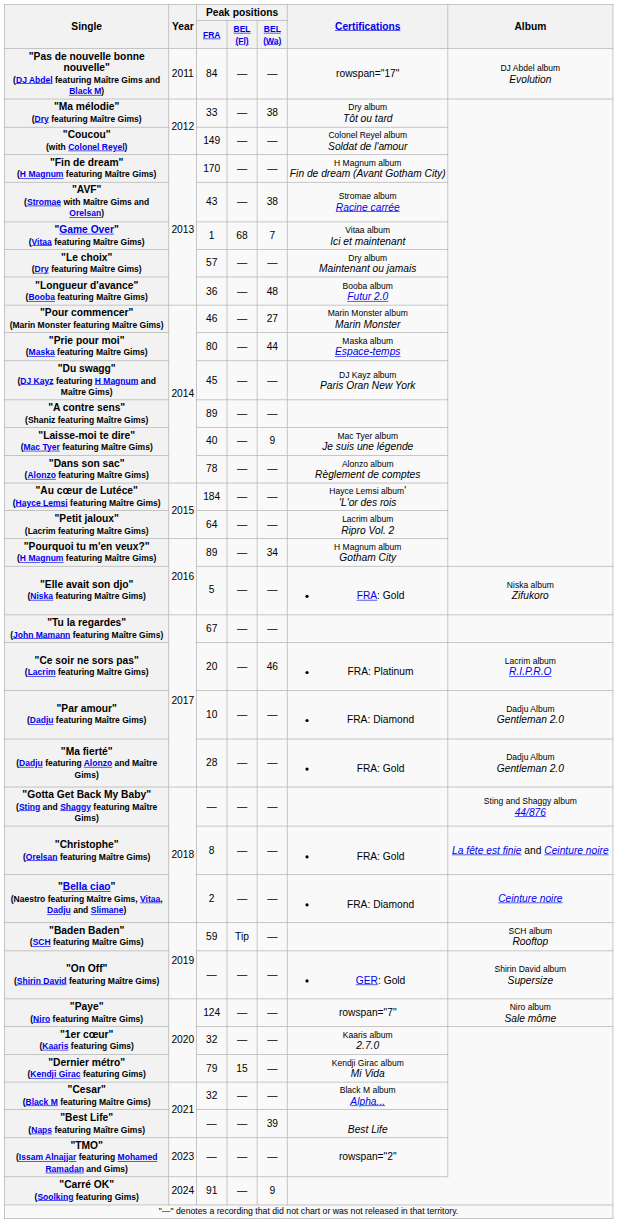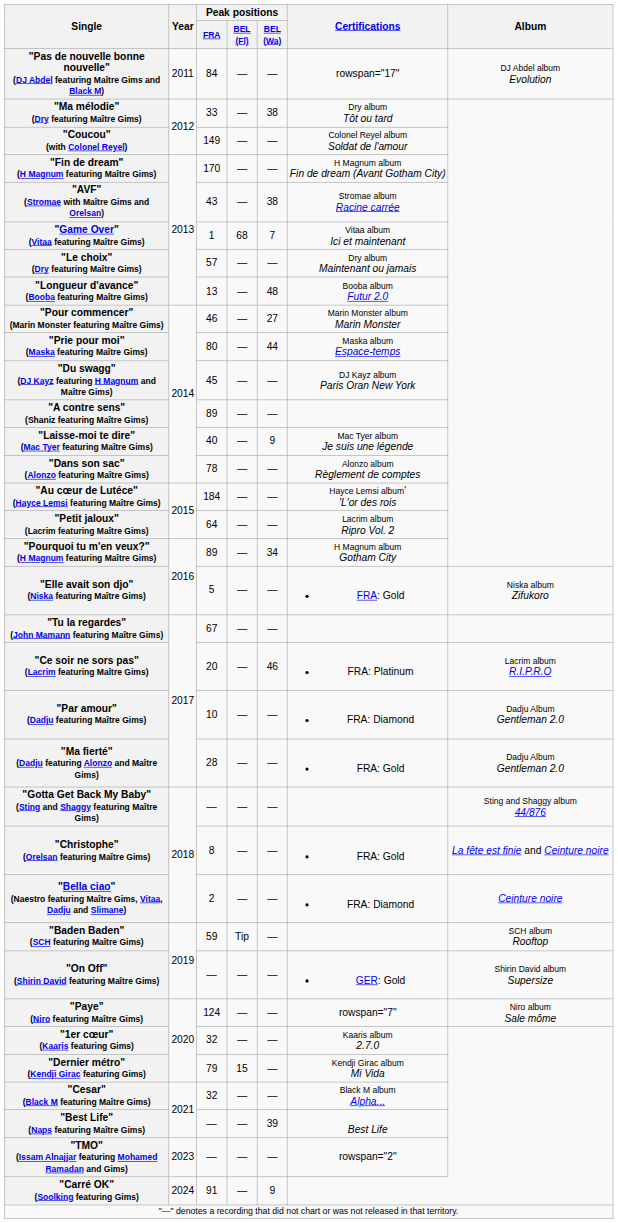(212, 291) 36 -> (212, 291) 13
